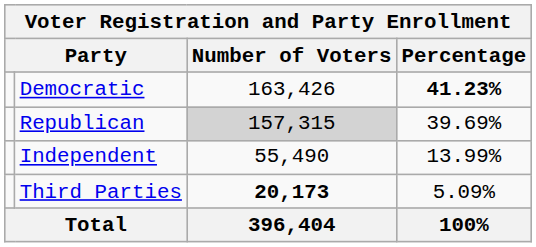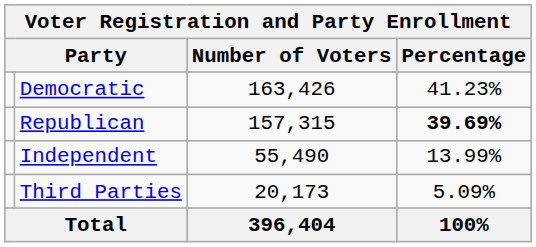(464, 90) bold -> (464, 90) normal
(292, 123) lightgrey background -> (292, 123) no background
(464, 123) normal -> (464, 123) bold
(292, 191) bold -> (292, 191) normal
